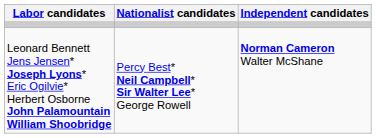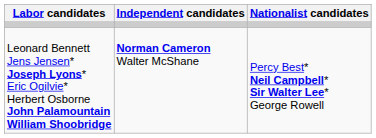columns swapped: (176, 13) <-> (305, 13)
